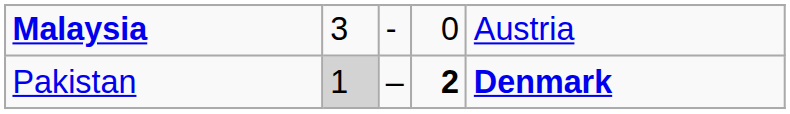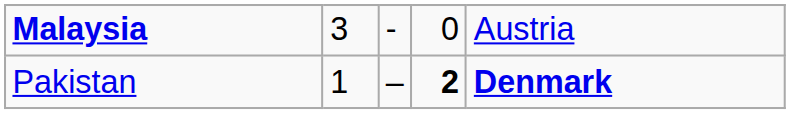(339, 81) lightgrey background -> (339, 81) no background
